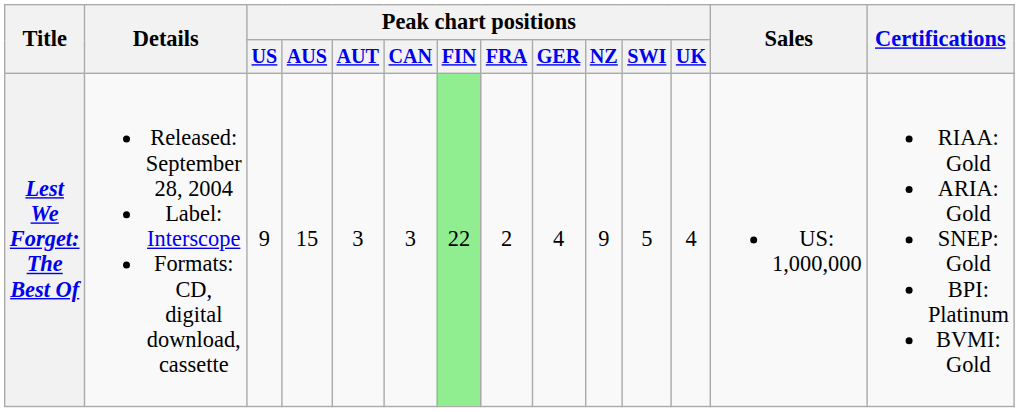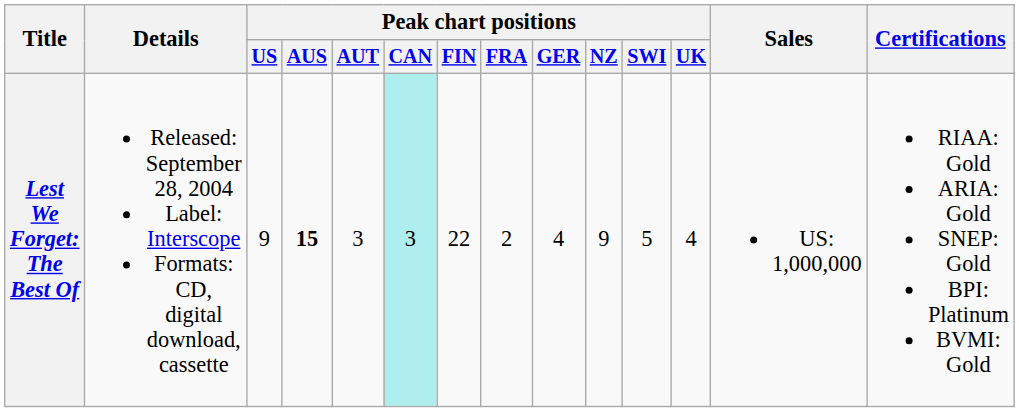(307, 239) normal -> (307, 239) bold
(410, 239) no background -> (410, 239) paleturquoise background
(459, 239) lightgreen background -> (459, 239) no background
